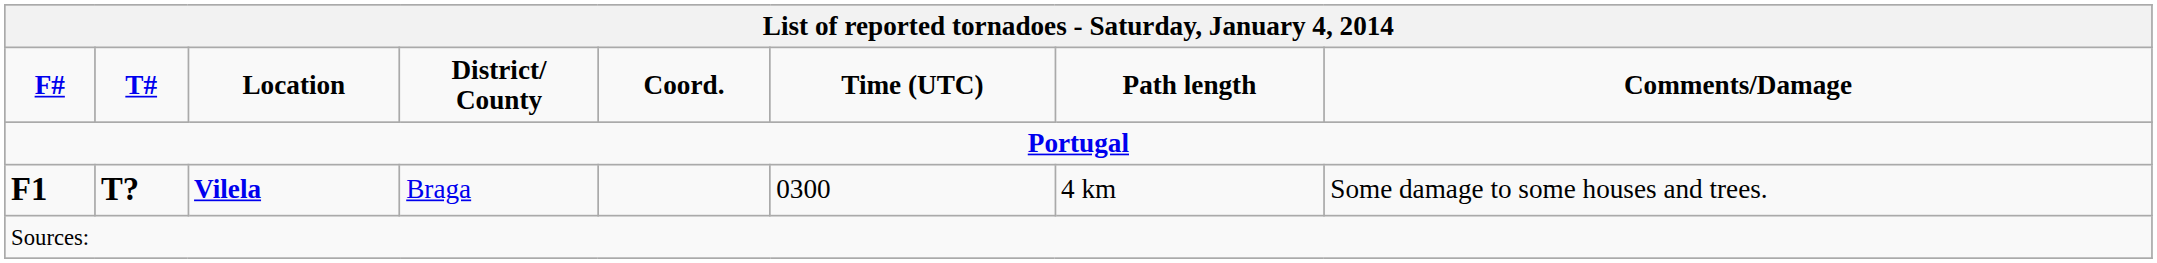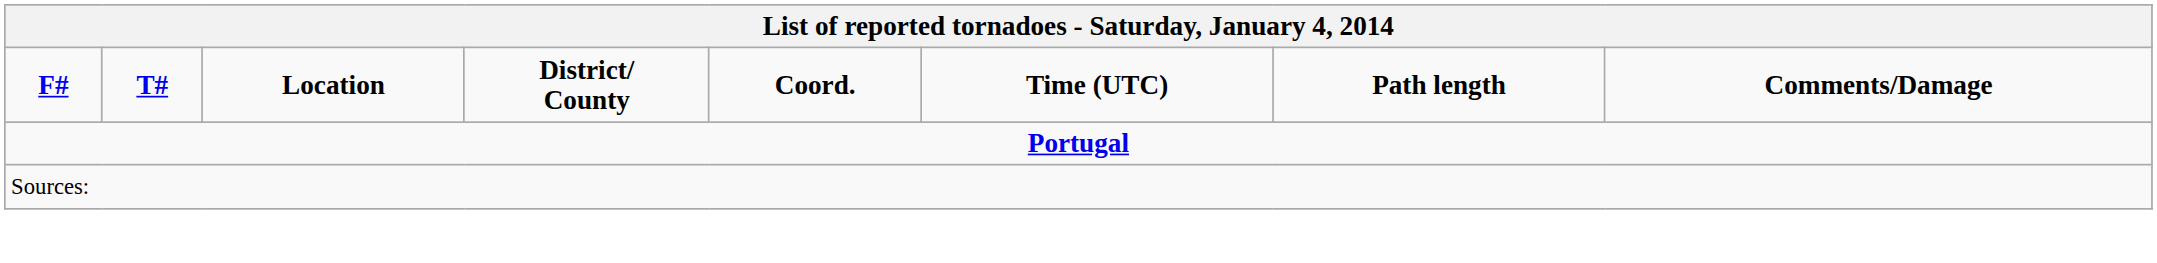- row: (29, 189)
